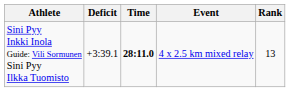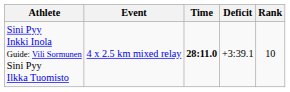columns swapped: (206, 13) <-> (102, 13)
(270, 54) 13 -> (270, 54) 10
